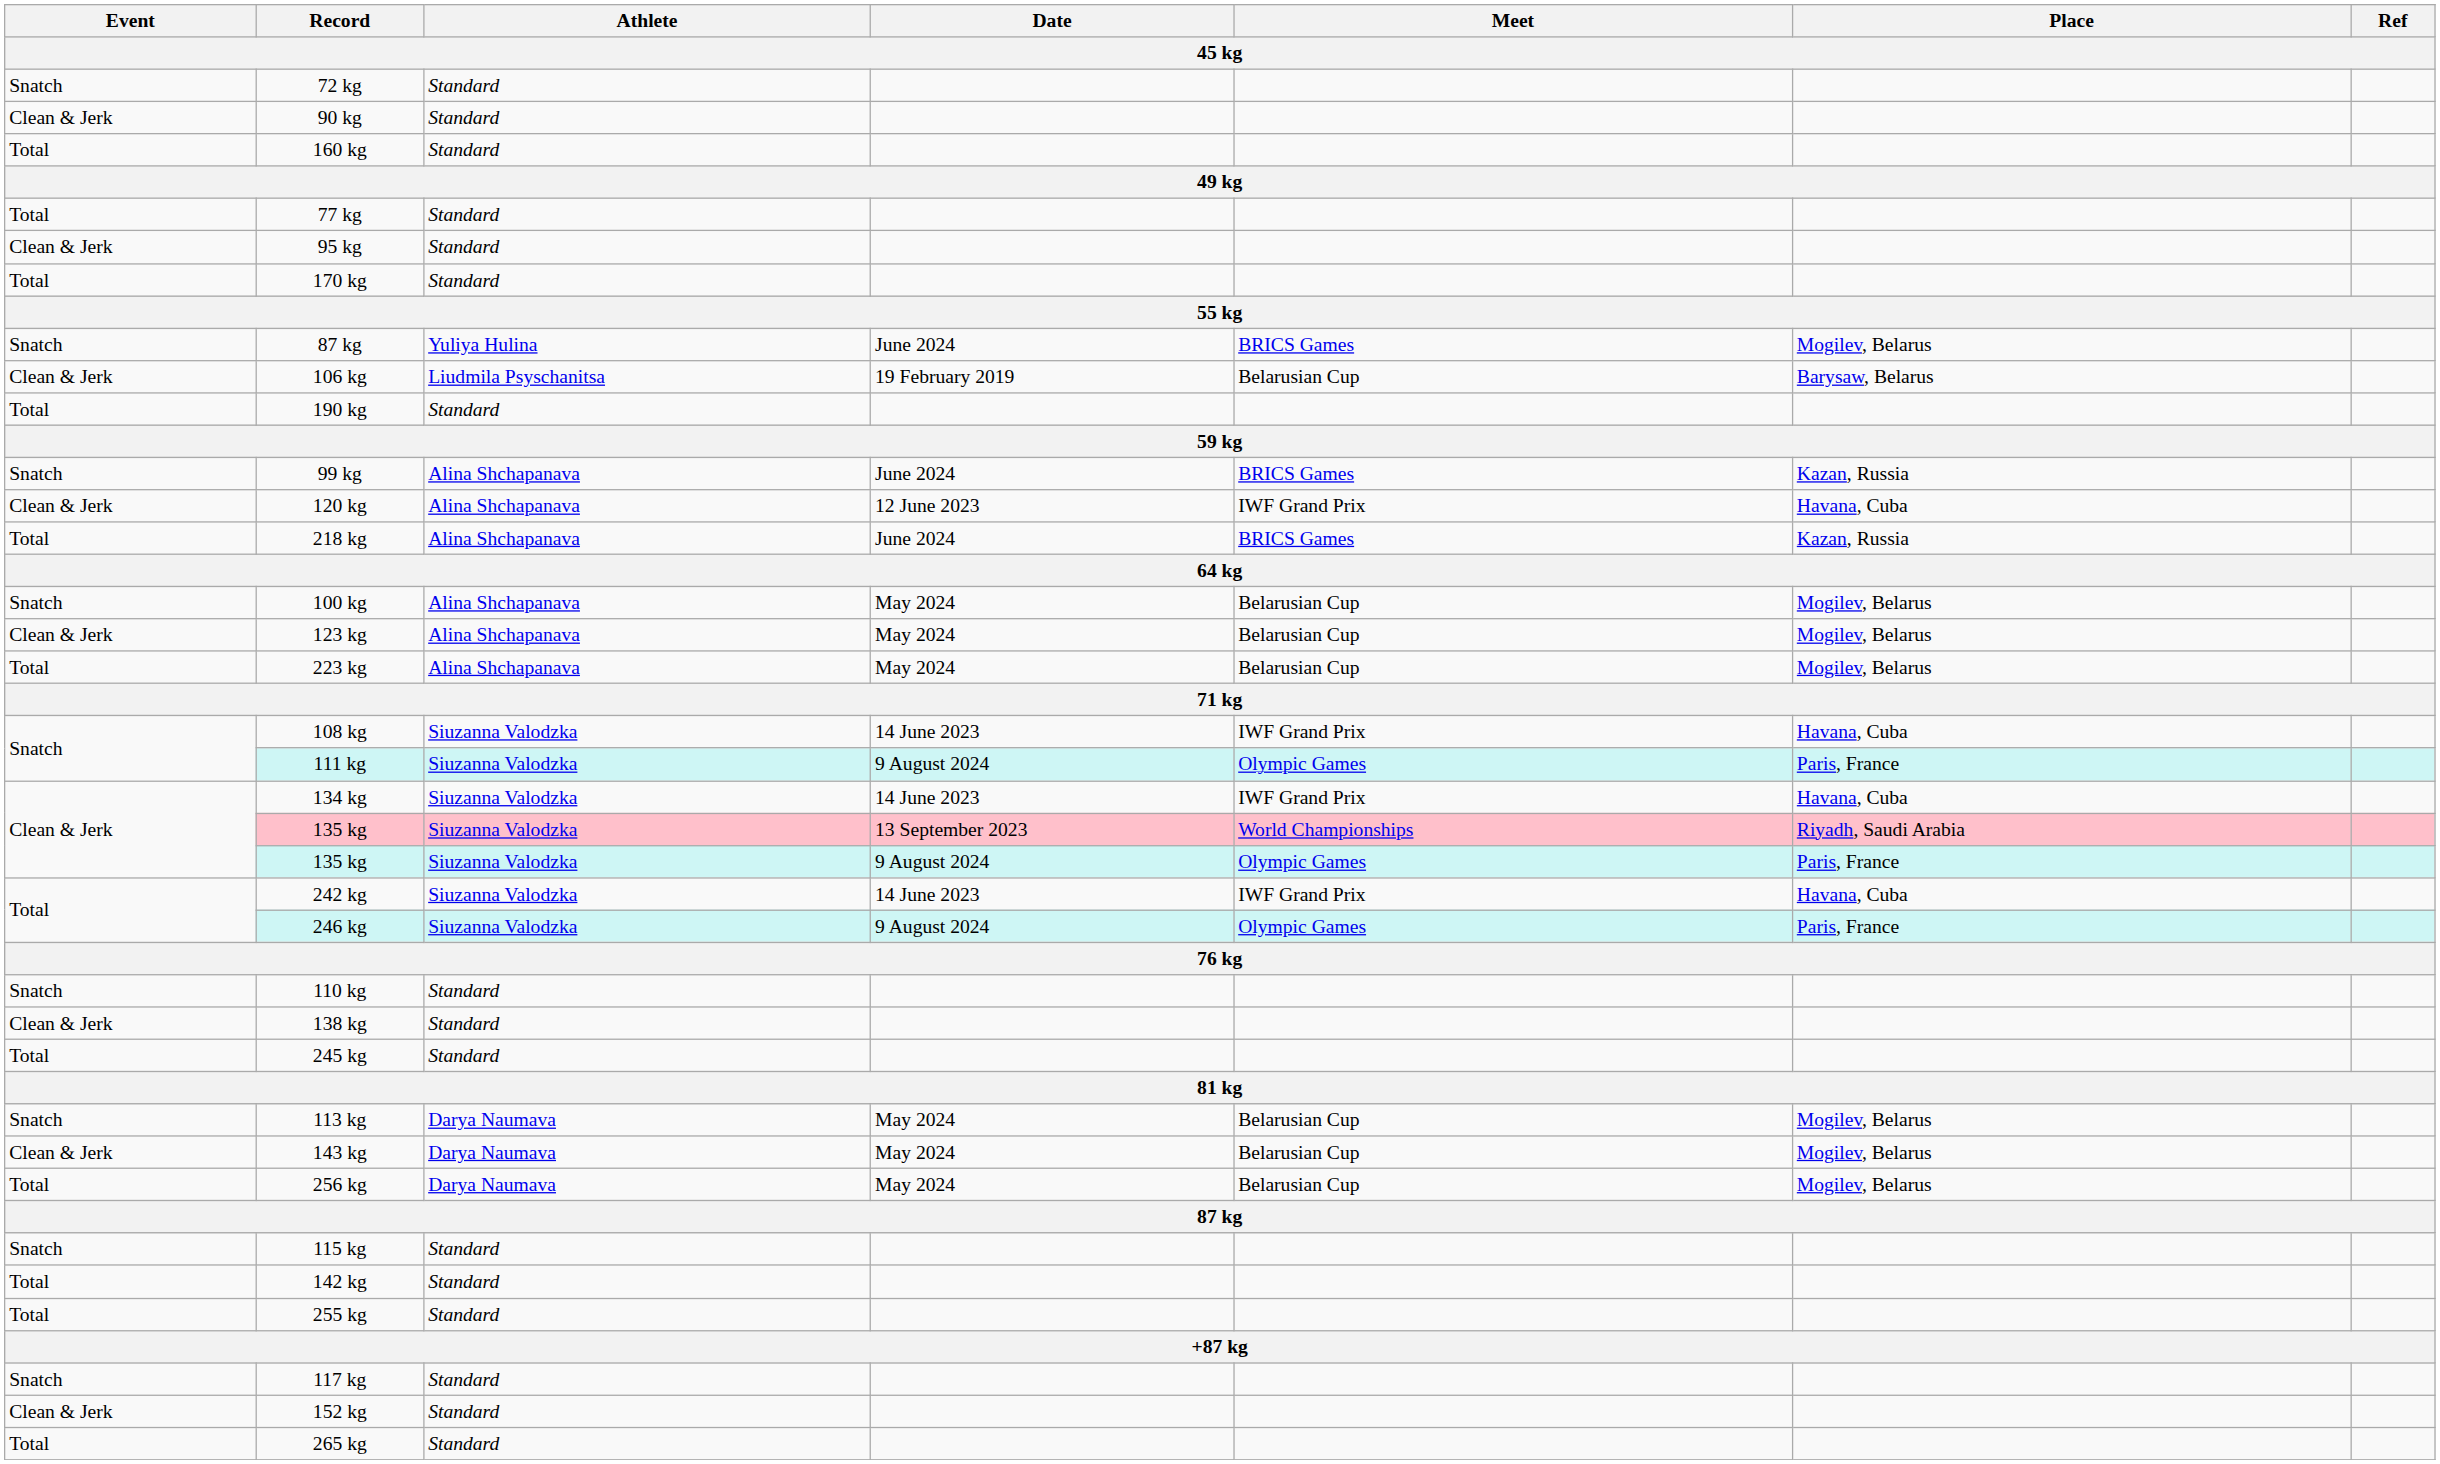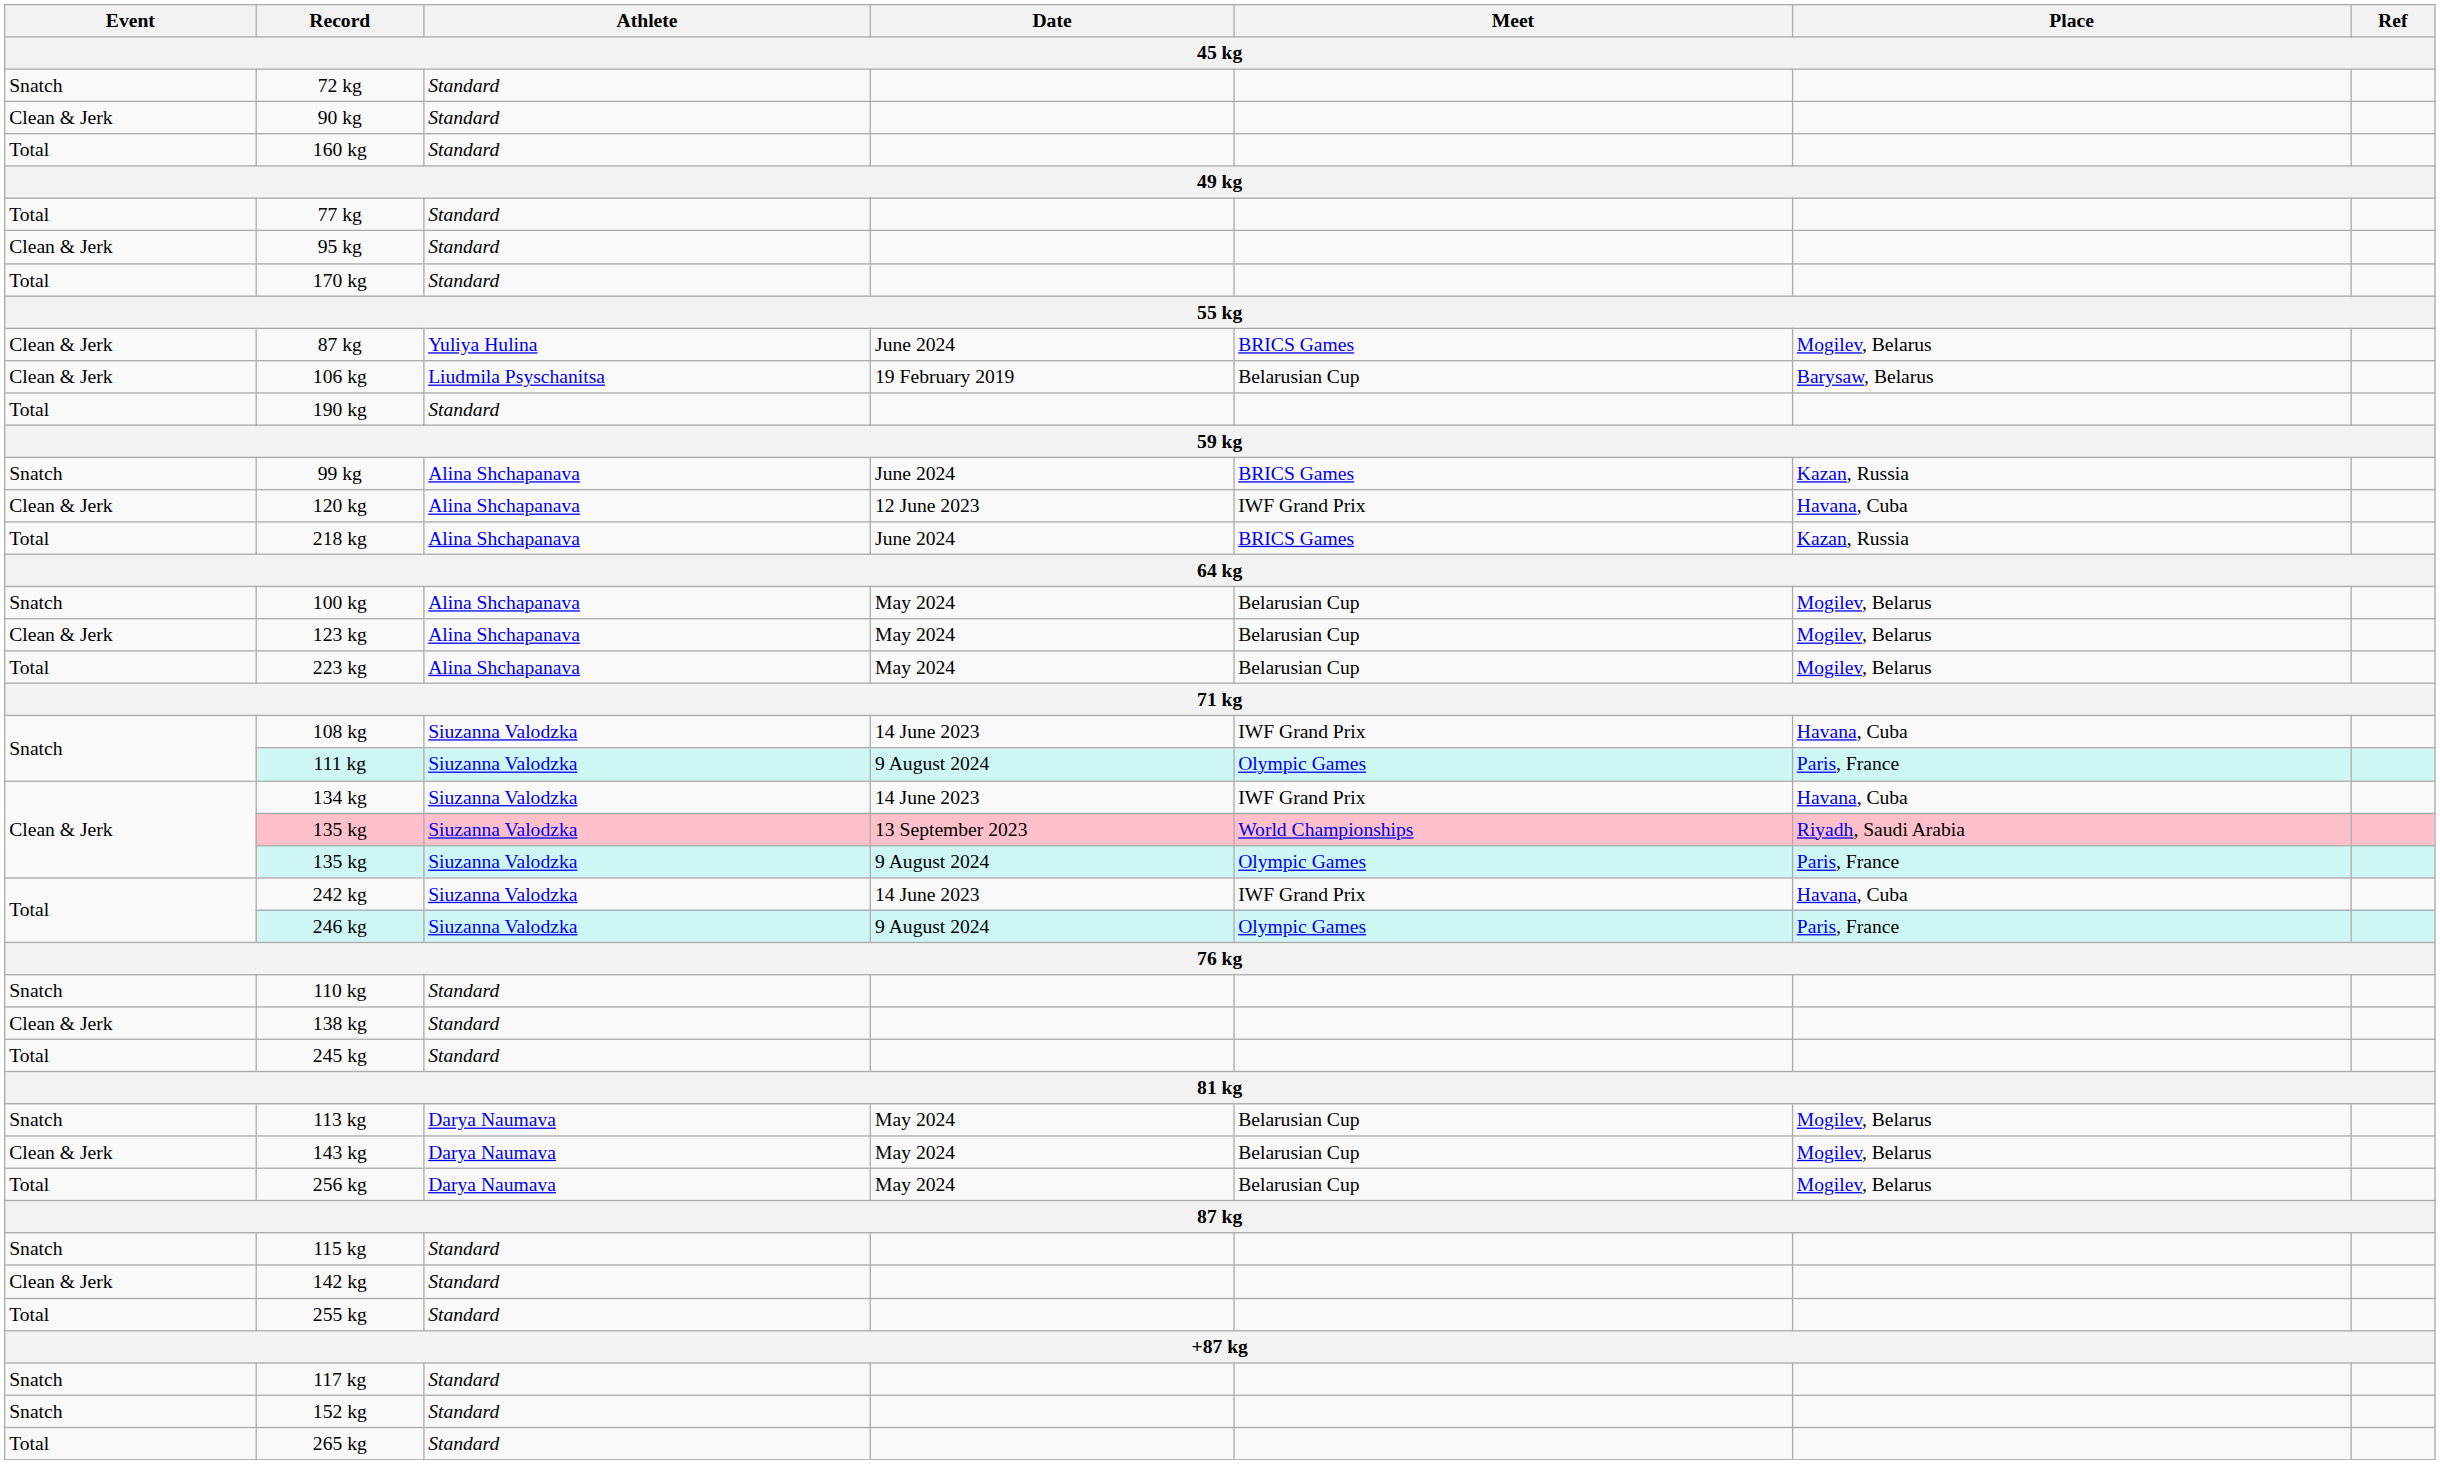(36, 344) Snatch -> (61, 344) Clean & Jerk
(29, 1281) Total -> (61, 1281) Clean & Jerk
(61, 1411) Clean & Jerk -> (36, 1411) Snatch
